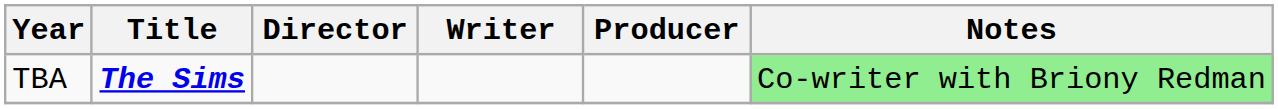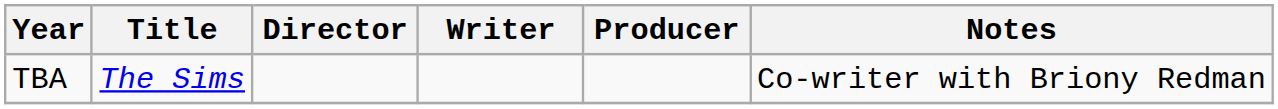(172, 79) bold -> (172, 79) normal
(1011, 79) lightgreen background -> (1011, 79) no background
